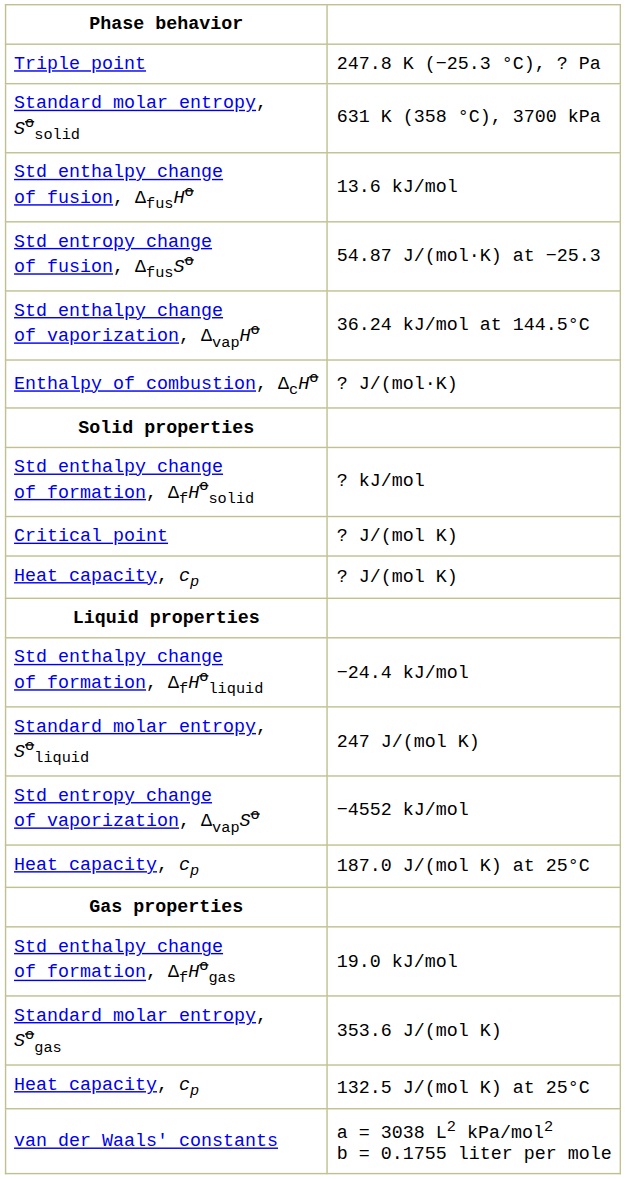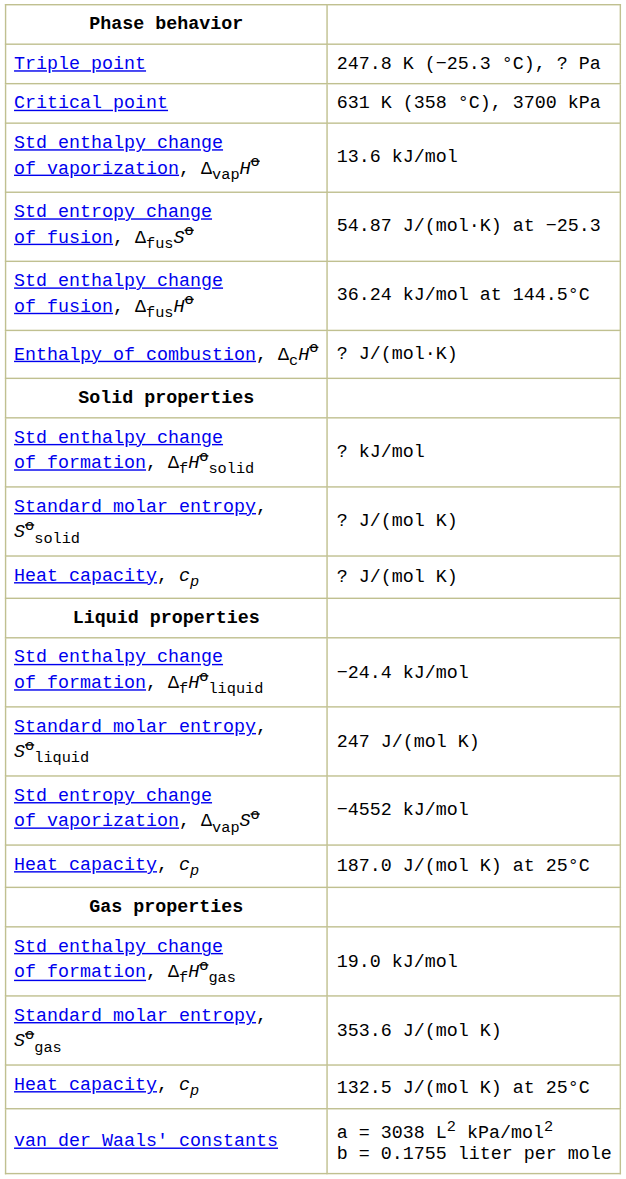(141, 118) Standard molar entropy, Sosolid -> (91, 103) Critical point
(119, 187) Std enthalpy change of fusion, ΔfusHo -> (137, 158) Std enthalpy change of vaporization, ΔvapHo
(137, 325) Std enthalpy change of vaporization, ΔvapHo -> (119, 296) Std enthalpy change of fusion, ΔfusHo
(91, 536) Critical point -> (141, 521) Standard molar entropy, Sosolid
